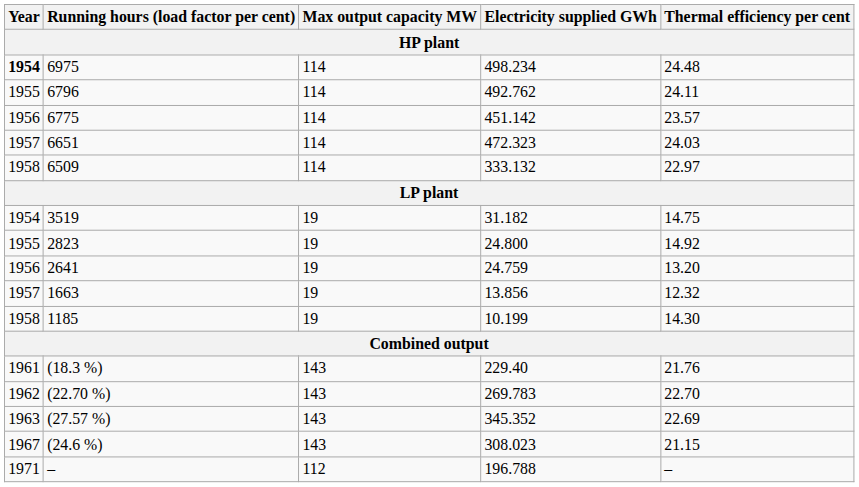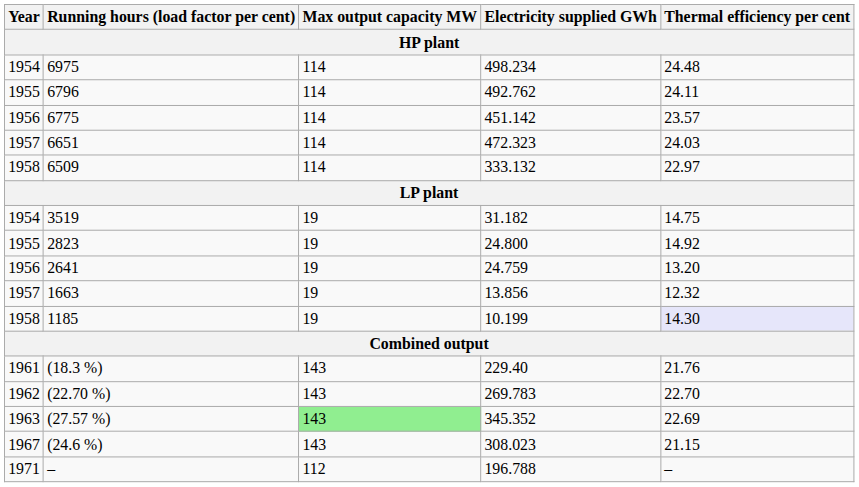(24, 67) bold -> (24, 67) normal
(682, 318) no background -> (682, 318) lavender background
(314, 419) no background -> (314, 419) lightgreen background
